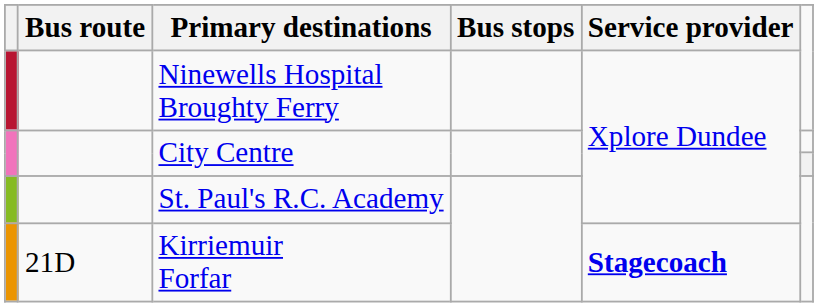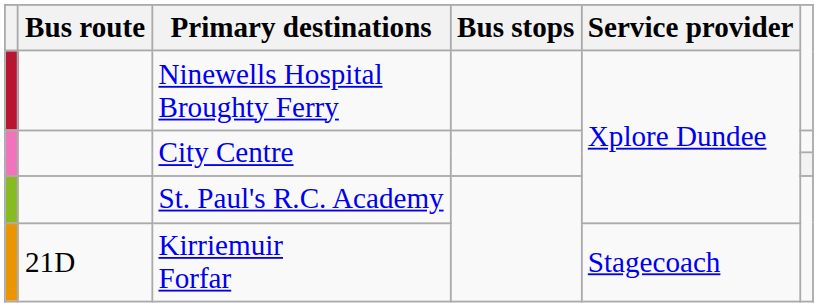(657, 261) bold -> (654, 261) normal
